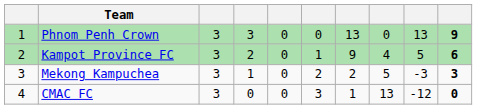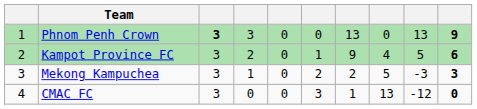(216, 34) normal -> (216, 34) bold
